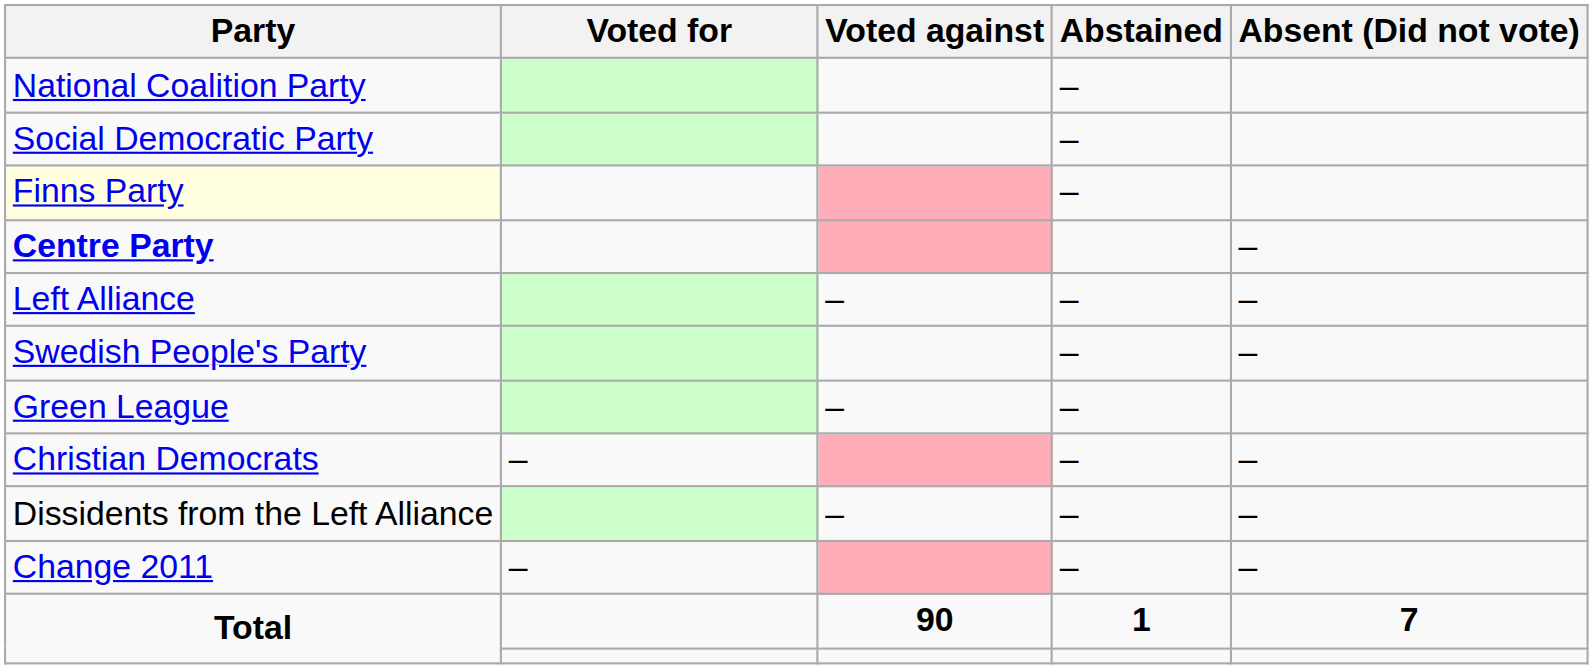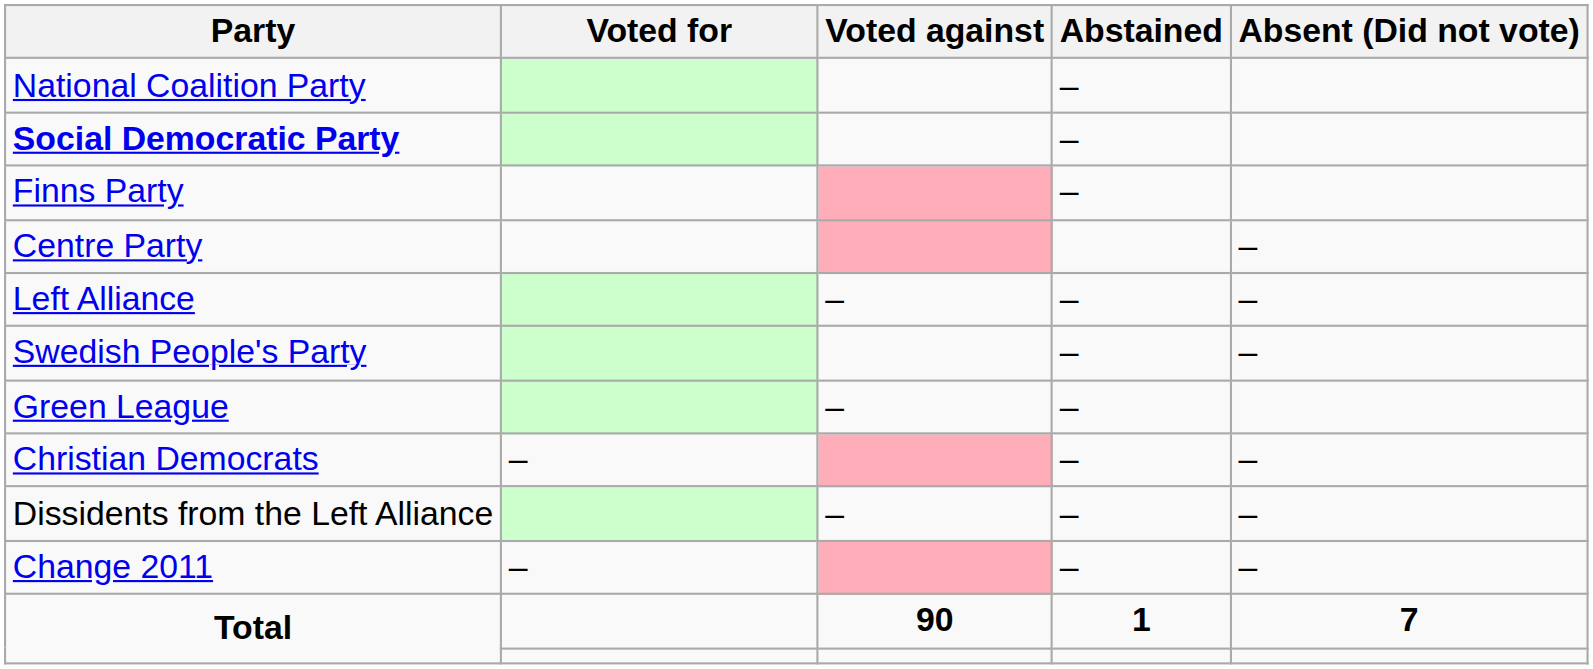(193, 138) normal -> (206, 138) bold
(98, 191) lightyellow background -> (98, 191) no background
(113, 245) bold -> (108, 245) normal
